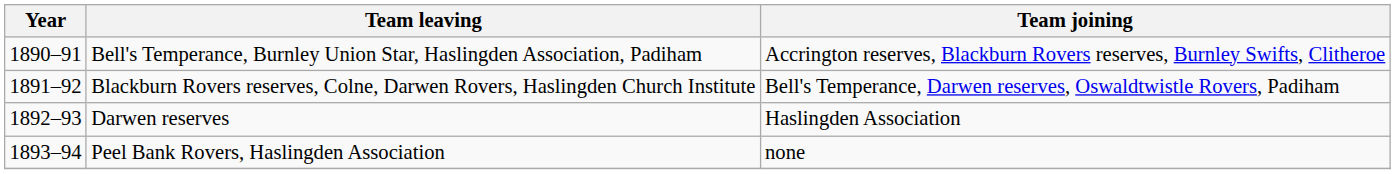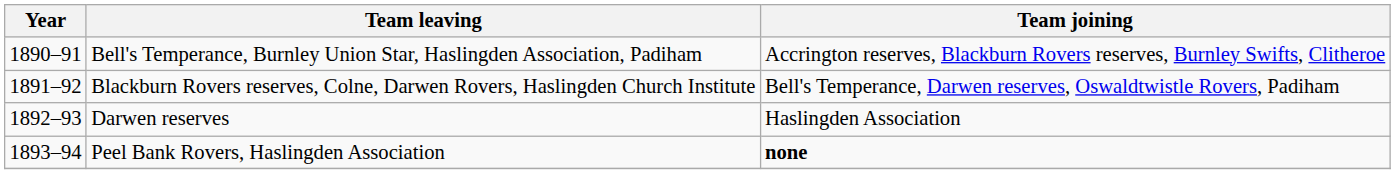(785, 151) normal -> (786, 151) bold
